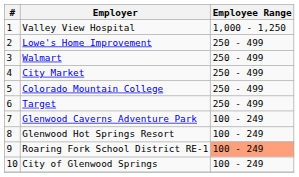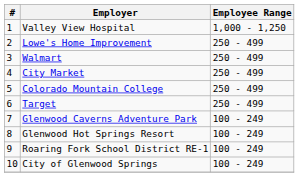(238, 149) lightsalmon background -> (238, 149) no background
